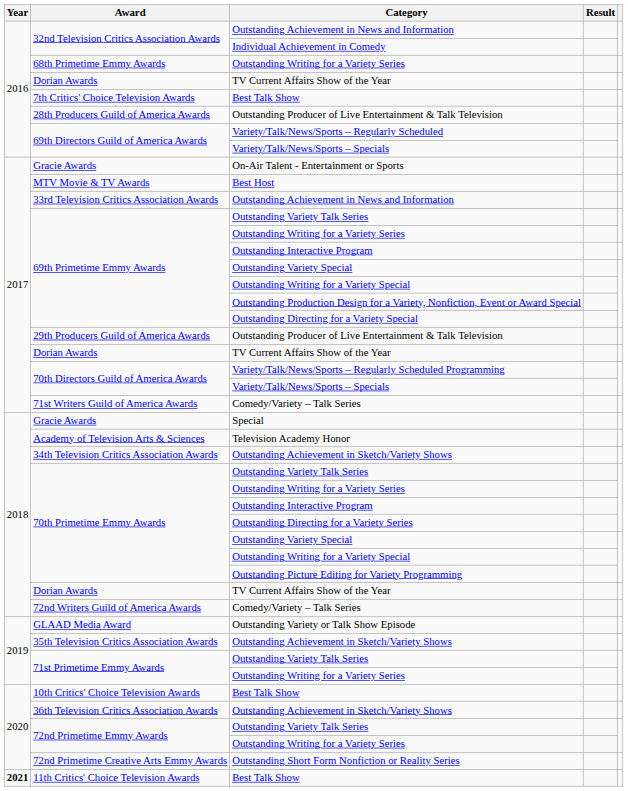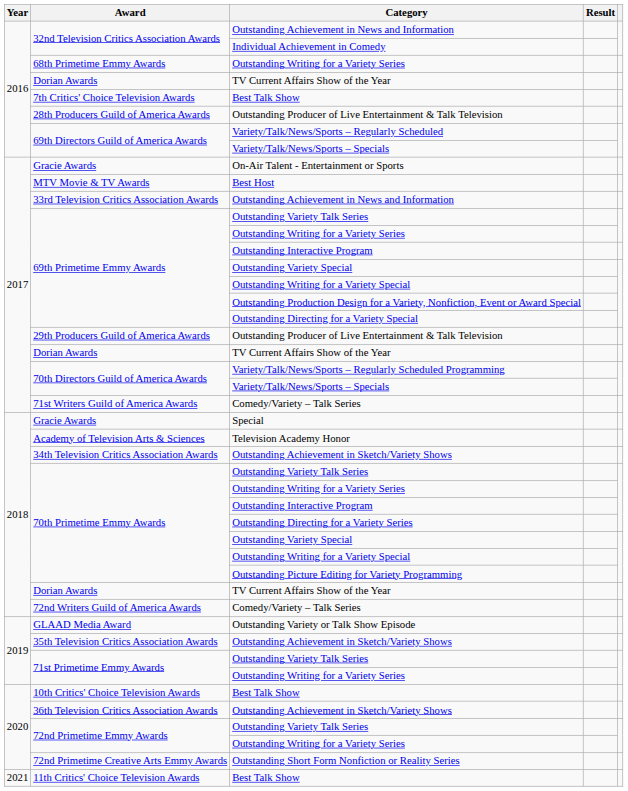(18, 778) bold -> (18, 778) normal
